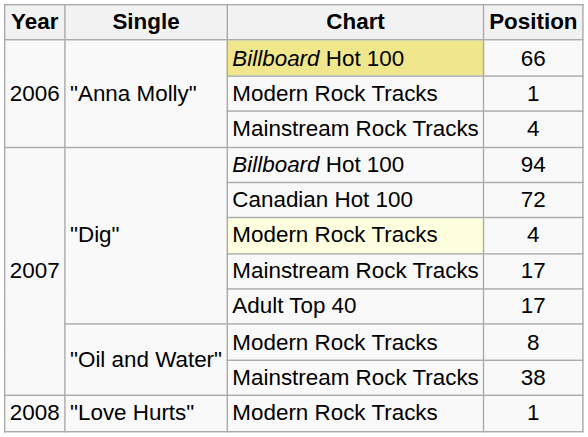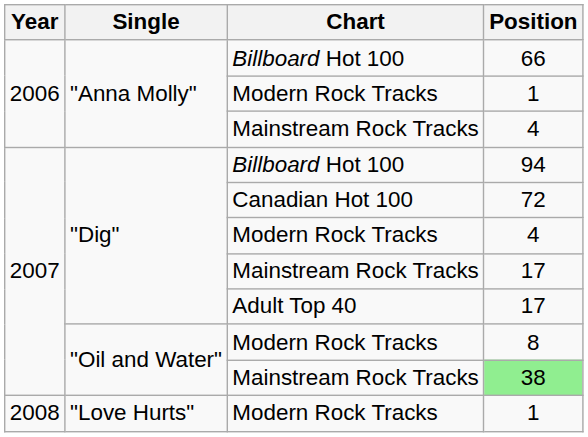(318, 57) khaki background -> (318, 57) no background
(335, 235) lightyellow background -> (335, 235) no background
(533, 377) no background -> (533, 377) lightgreen background
